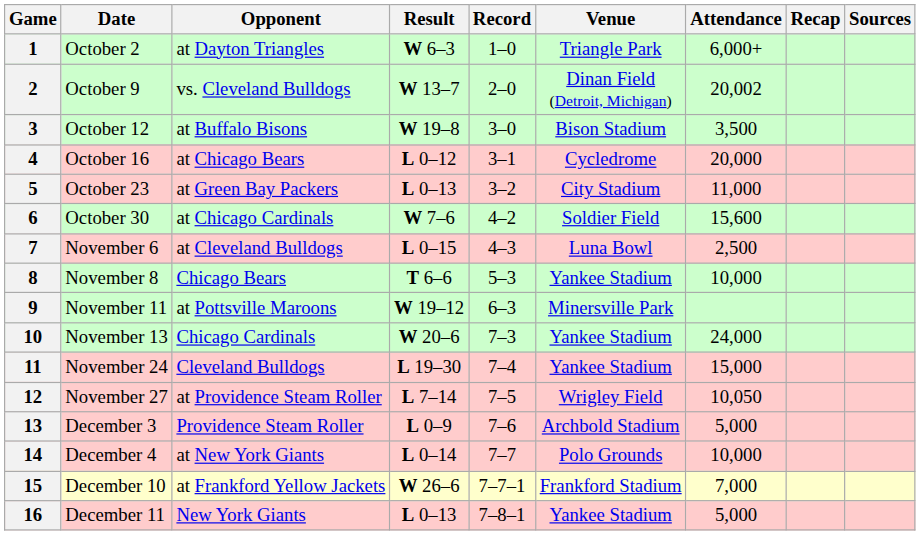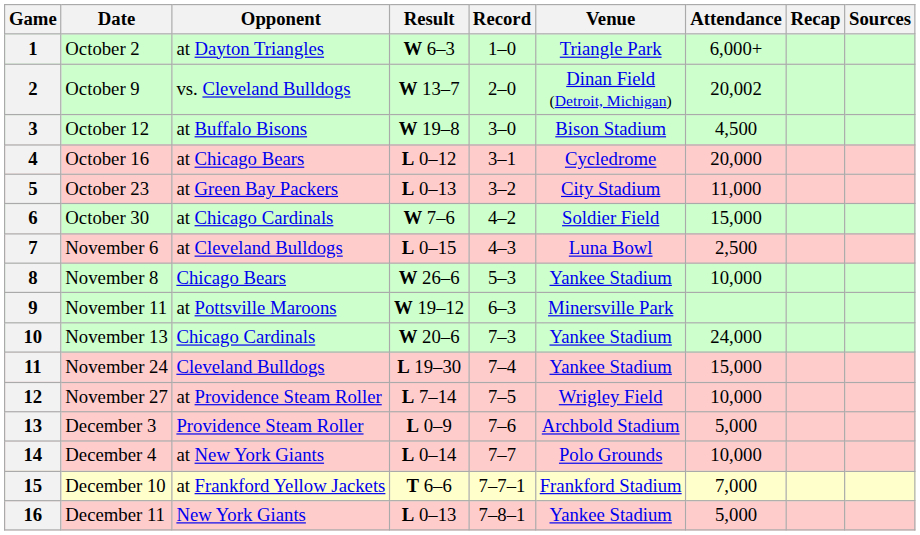(736, 129) 3,500 -> (736, 129) 4,500
(736, 218) 15,600 -> (736, 218) 15,000
(429, 277) T 6–6 -> (429, 277) W 26–6
(736, 396) 10,050 -> (736, 396) 10,000
(429, 485) W 26–6 -> (429, 485) T 6–6
